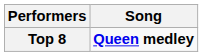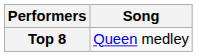(144, 39) bold -> (141, 39) normal
